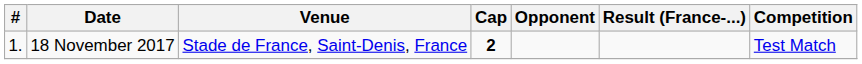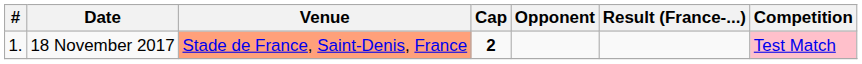(325, 44) no background -> (325, 44) lightsalmon background
(795, 44) no background -> (795, 44) pink background
